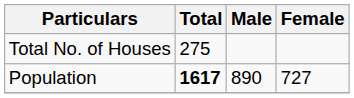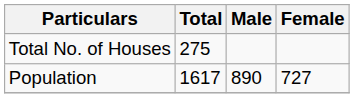(200, 78) bold -> (200, 78) normal
